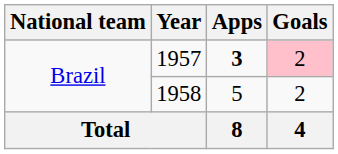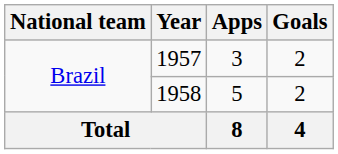(237, 58) bold -> (237, 58) normal
(300, 58) pink background -> (300, 58) no background
